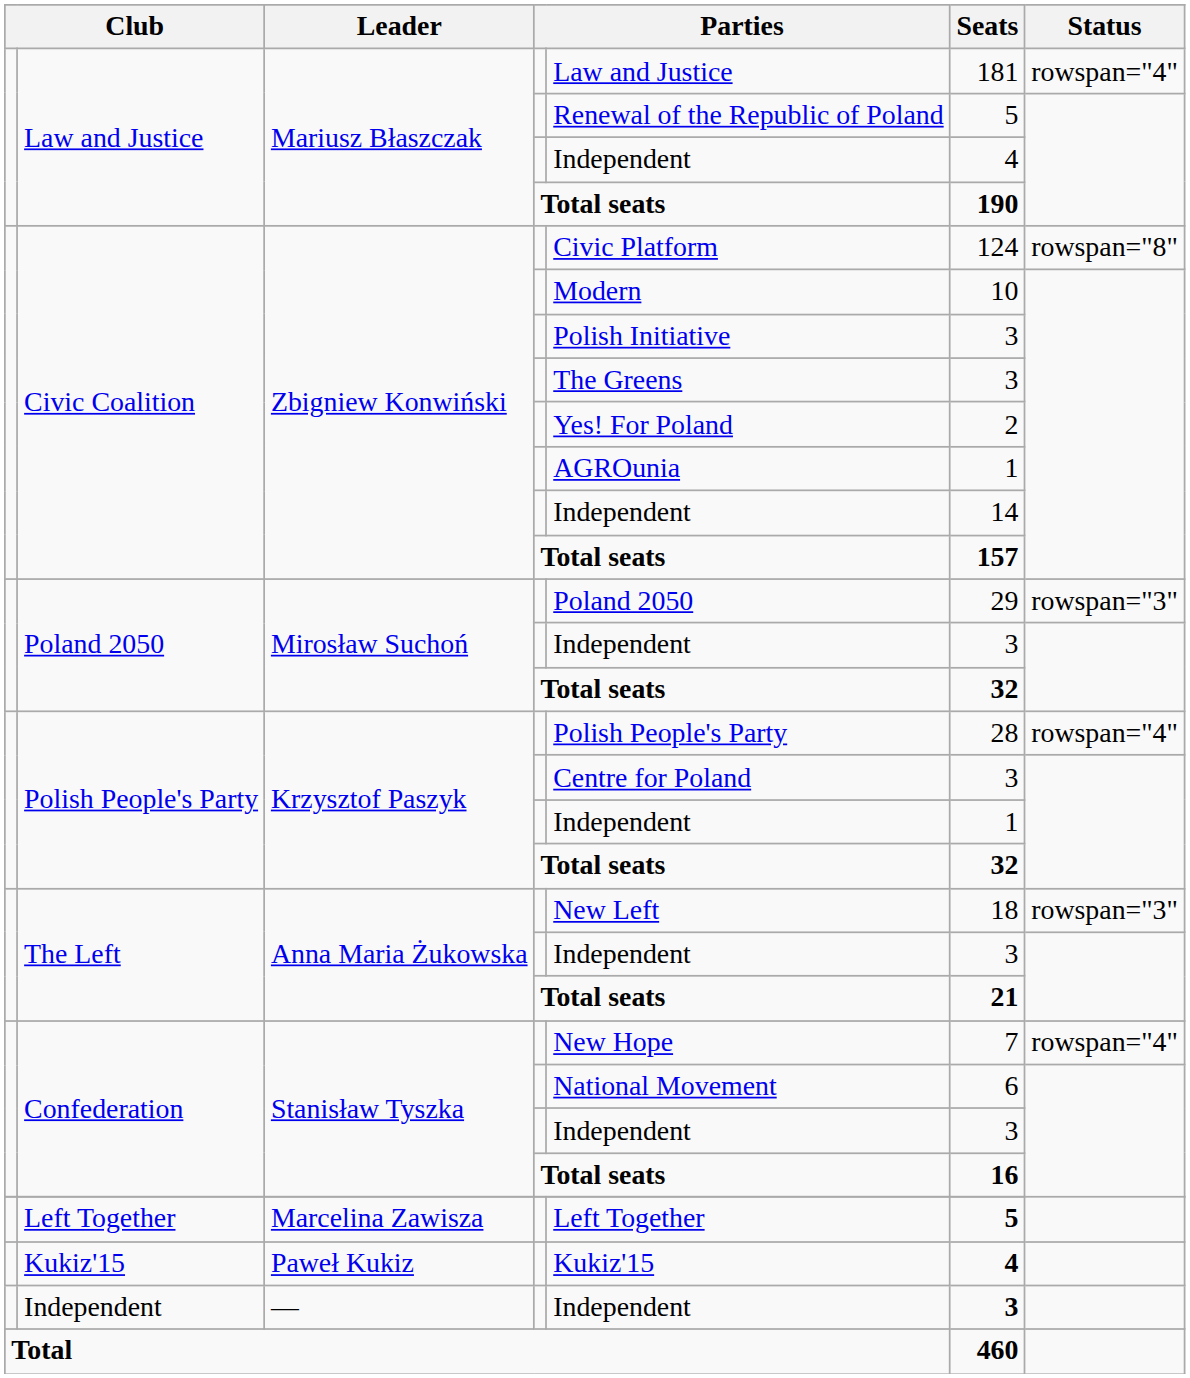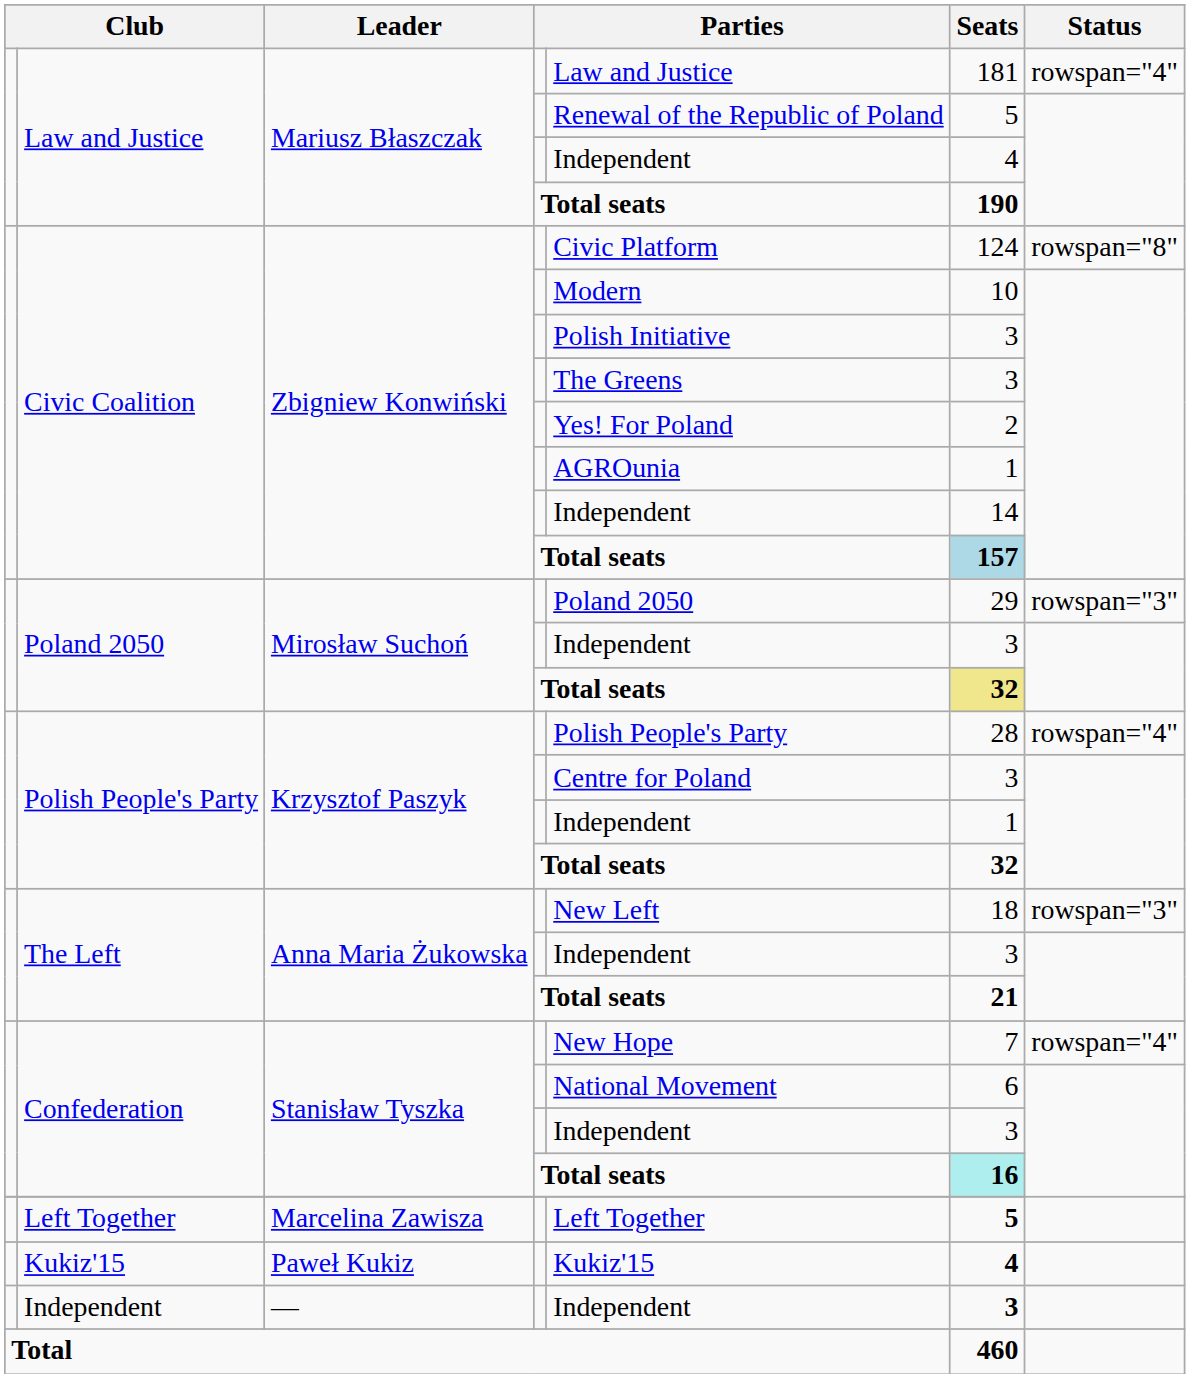(998, 556) no background -> (998, 556) lightblue background
(1004, 688) no background -> (1004, 688) khaki background
(1004, 1174) no background -> (1004, 1174) paleturquoise background
